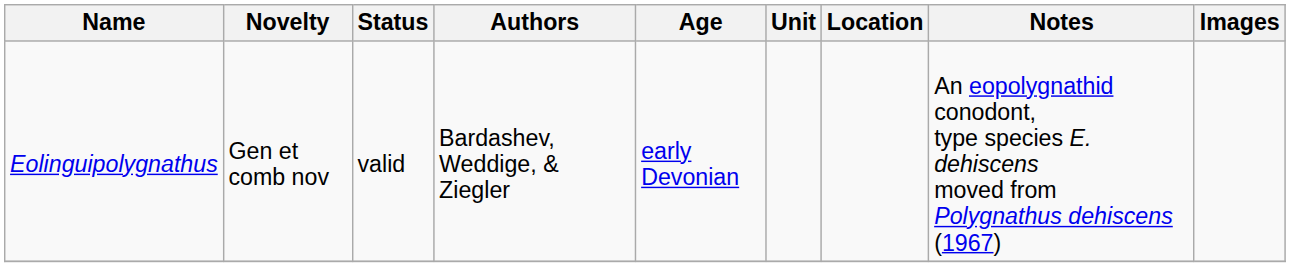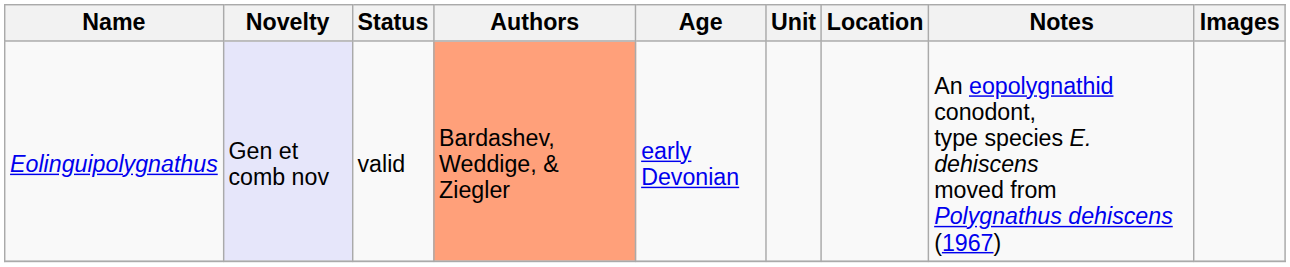(279, 164) no background -> (279, 164) lavender background
(499, 164) no background -> (499, 164) lightsalmon background
